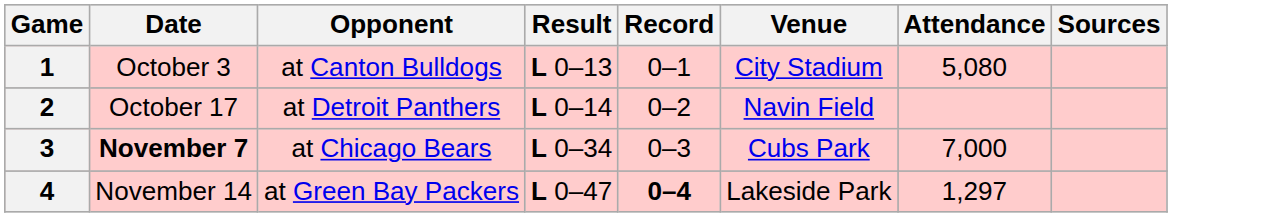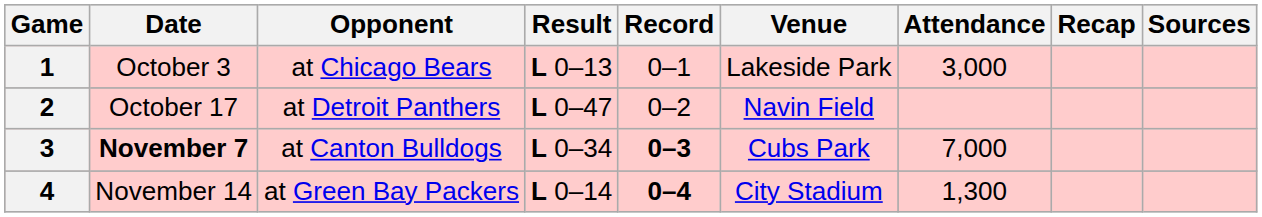+ column: (1097, 25)
(391, 66) at Canton Bulldogs -> (391, 66) at Chicago Bears
(809, 66) City Stadium -> (809, 66) Lakeside Park
(974, 66) 5,080 -> (974, 66) 3,000
(572, 107) L 0–14 -> (572, 107) L 0–47
(391, 149) at Chicago Bears -> (391, 149) at Canton Bulldogs
(669, 149) normal -> (669, 149) bold
(572, 190) L 0–47 -> (572, 190) L 0–14
(809, 190) Lakeside Park -> (809, 190) City Stadium
(974, 190) 1,297 -> (974, 190) 1,300
